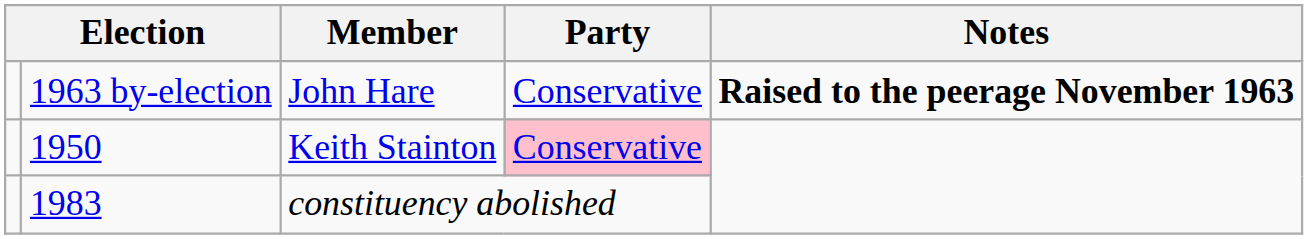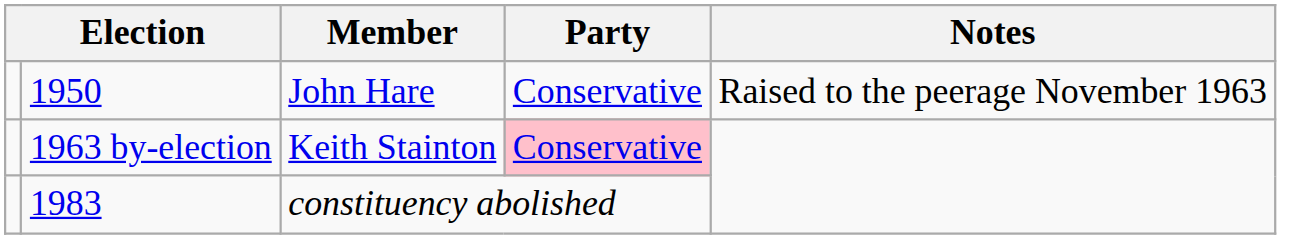(151, 89) 1963 by-election -> (66, 89) 1950
(1006, 89) bold -> (993, 89) normal
(66, 146) 1950 -> (151, 146) 1963 by-election
